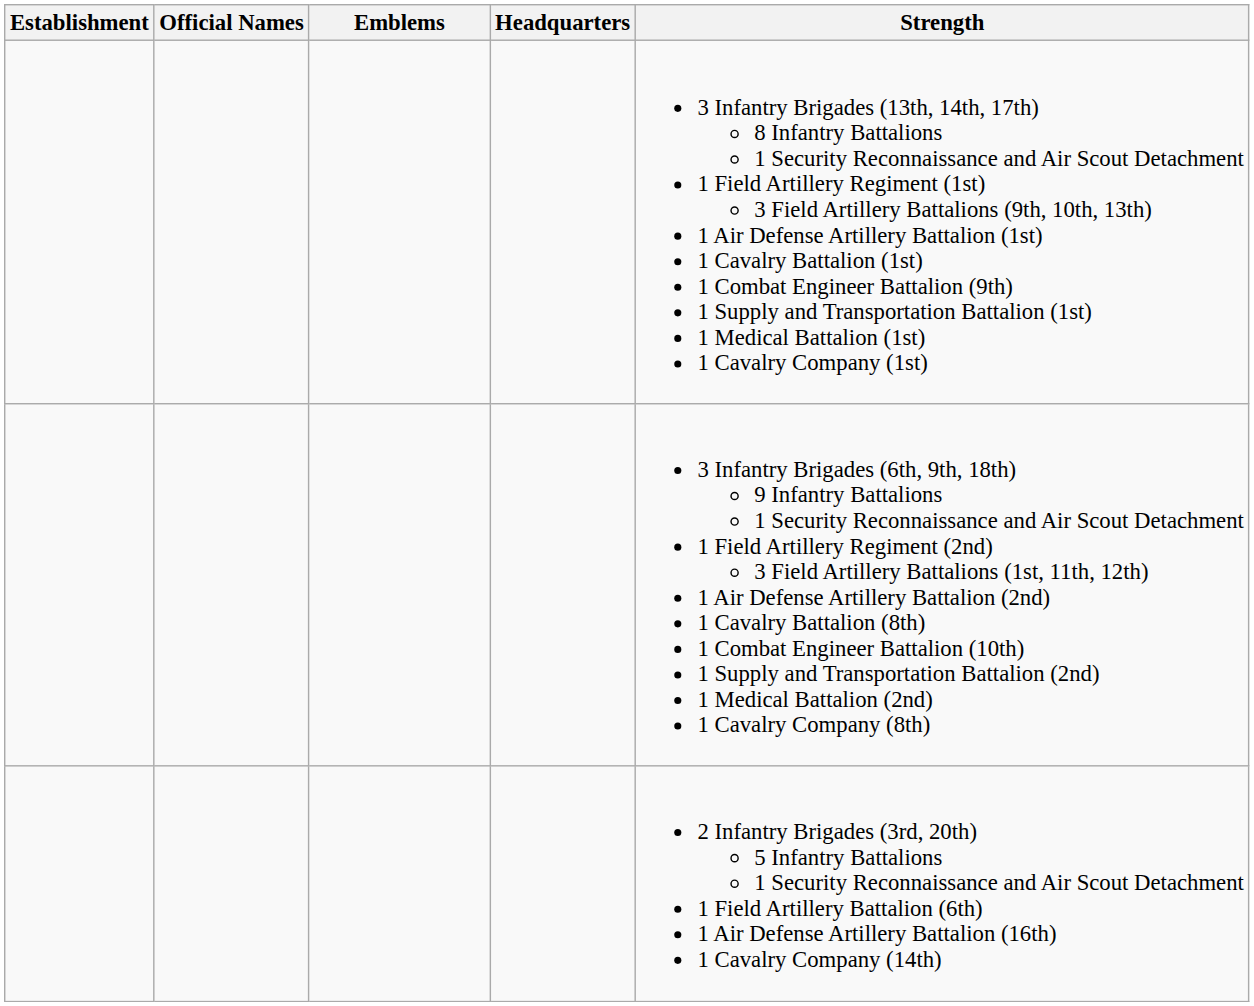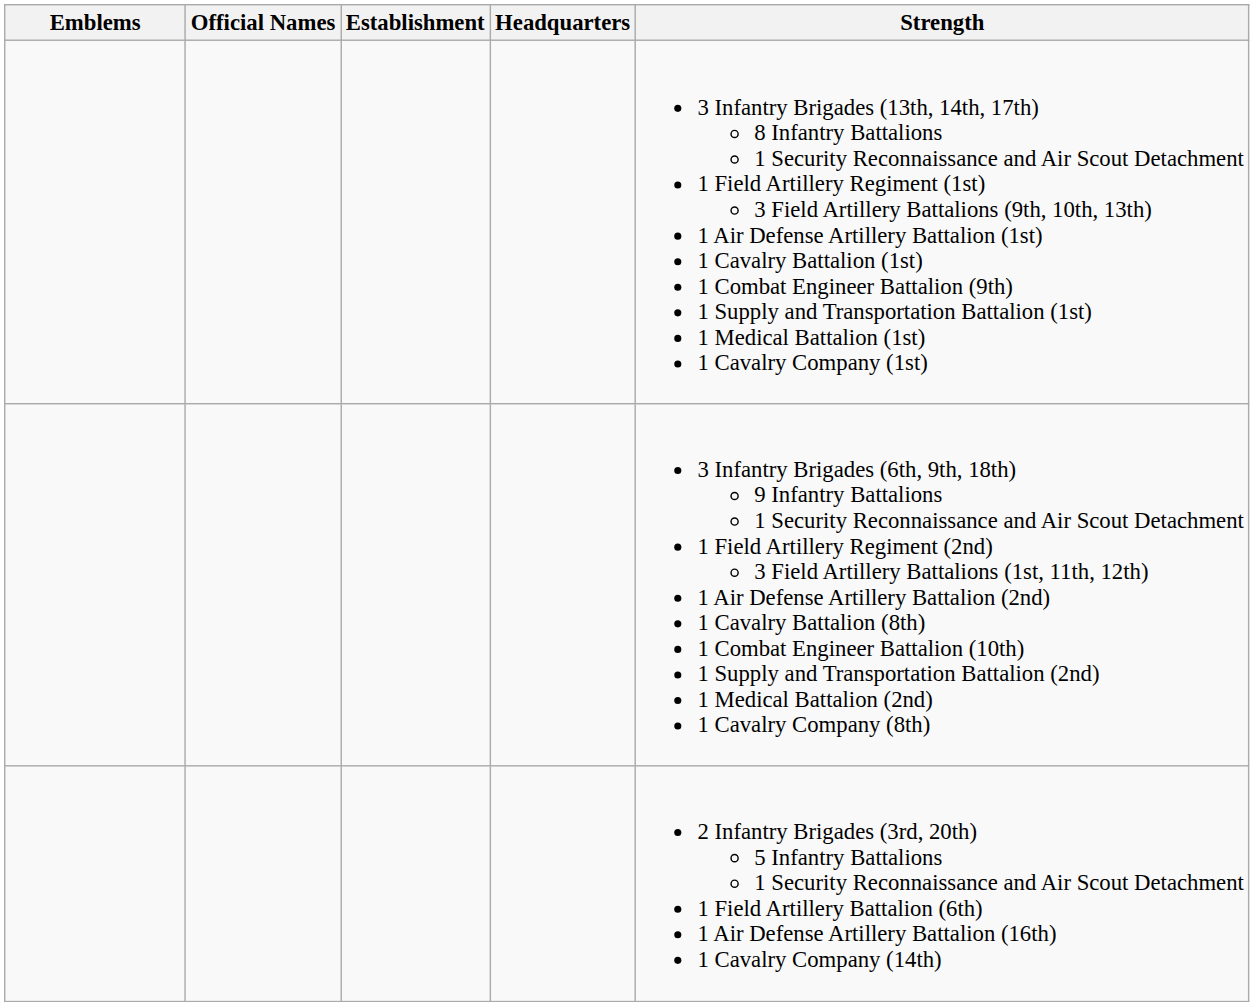columns swapped: (399, 22) <-> (79, 22)
